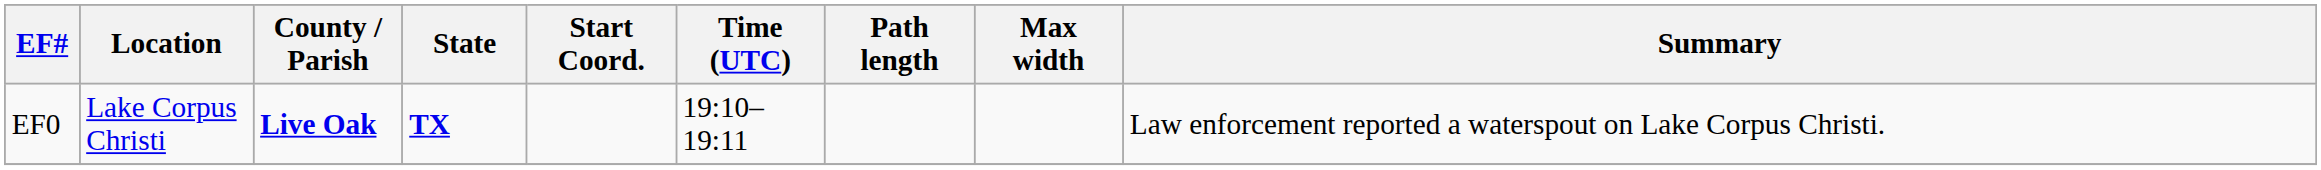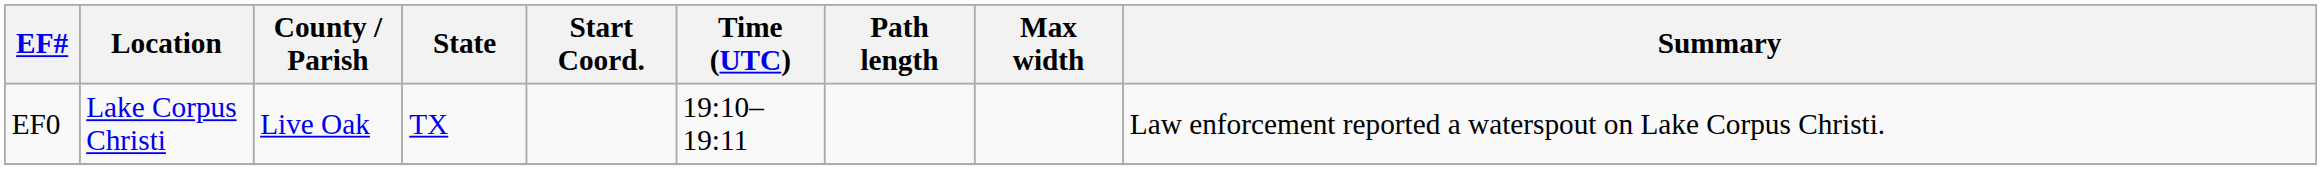(318, 123) bold -> (315, 123) normal
(430, 123) bold -> (429, 123) normal
